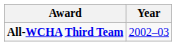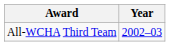(65, 31) bold -> (62, 31) normal
